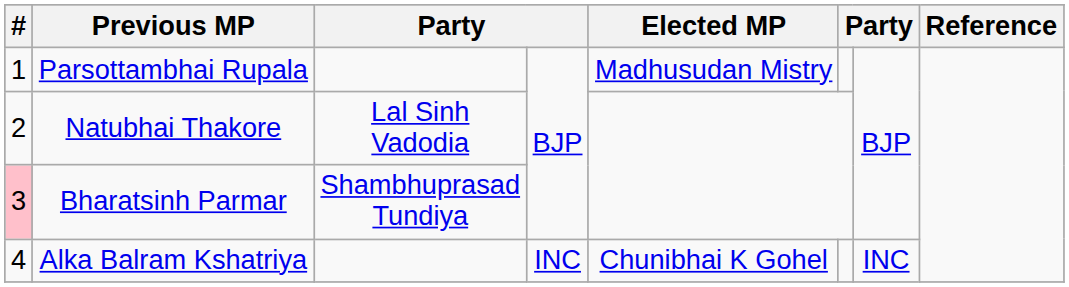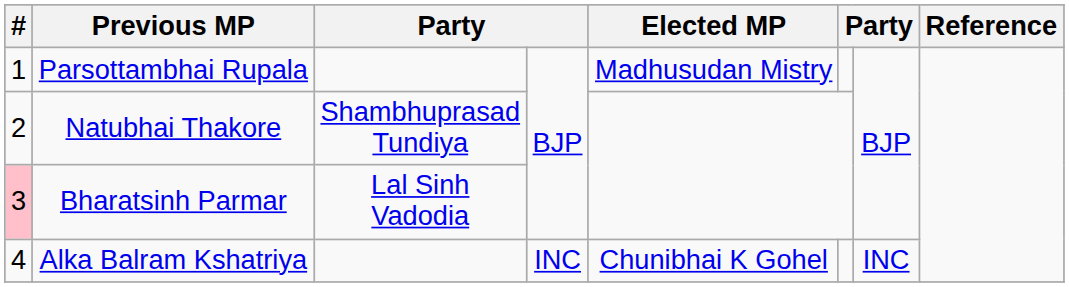(420, 127) Lal Sinh Vadodia -> (420, 127) Shambhuprasad Tundiya
(420, 201) Shambhuprasad Tundiya -> (420, 201) Lal Sinh Vadodia
